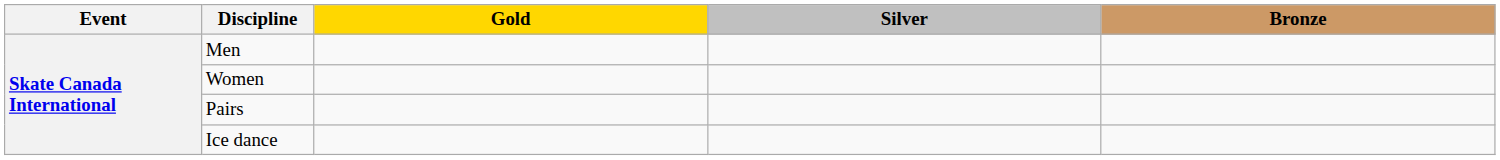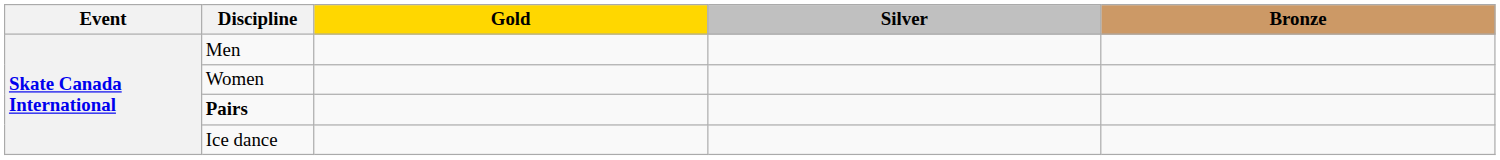(225, 109) normal -> (227, 109) bold
